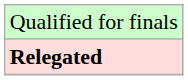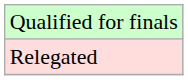(56, 56) bold -> (54, 56) normal
